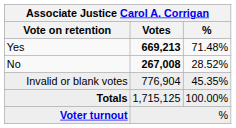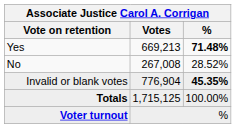(161, 47) bold -> (161, 47) normal
(210, 47) normal -> (210, 47) bold
(161, 64) bold -> (161, 64) normal
(210, 81) normal -> (210, 81) bold
